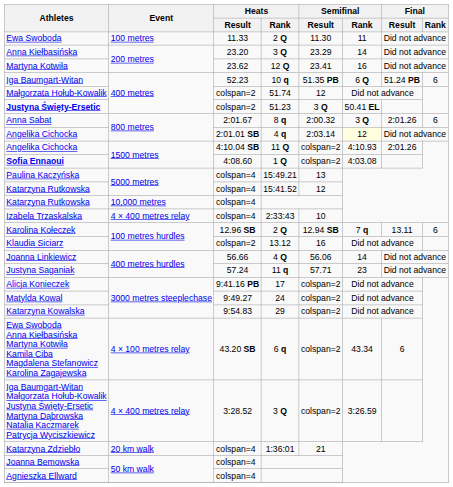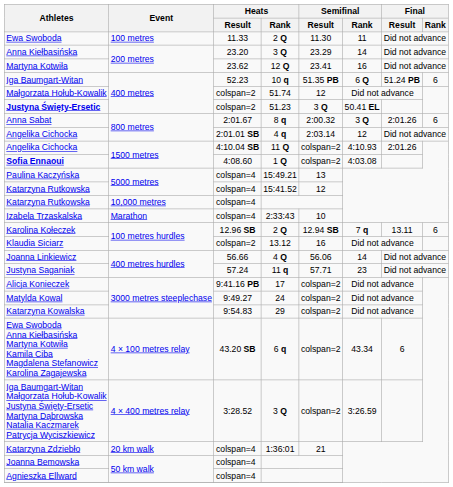(362, 134) lightyellow background -> (362, 134) no background
(150, 216) 4 × 400 metres relay -> (129, 216) Marathon
